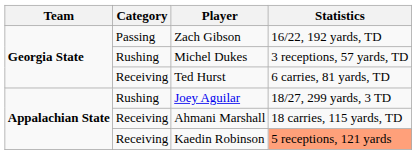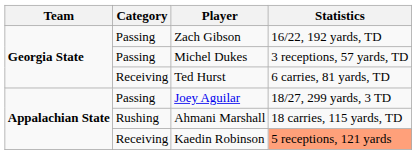(137, 56) Rushing -> (135, 56) Passing
(137, 97) Rushing -> (135, 97) Passing
(142, 118) Receiving -> (137, 118) Rushing
